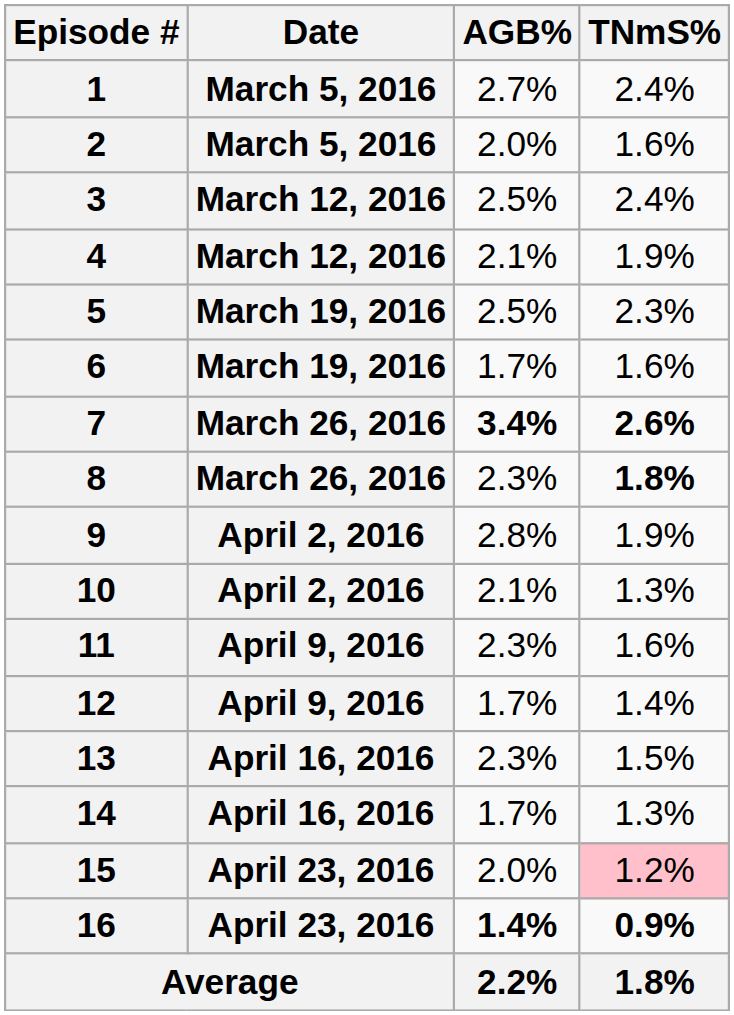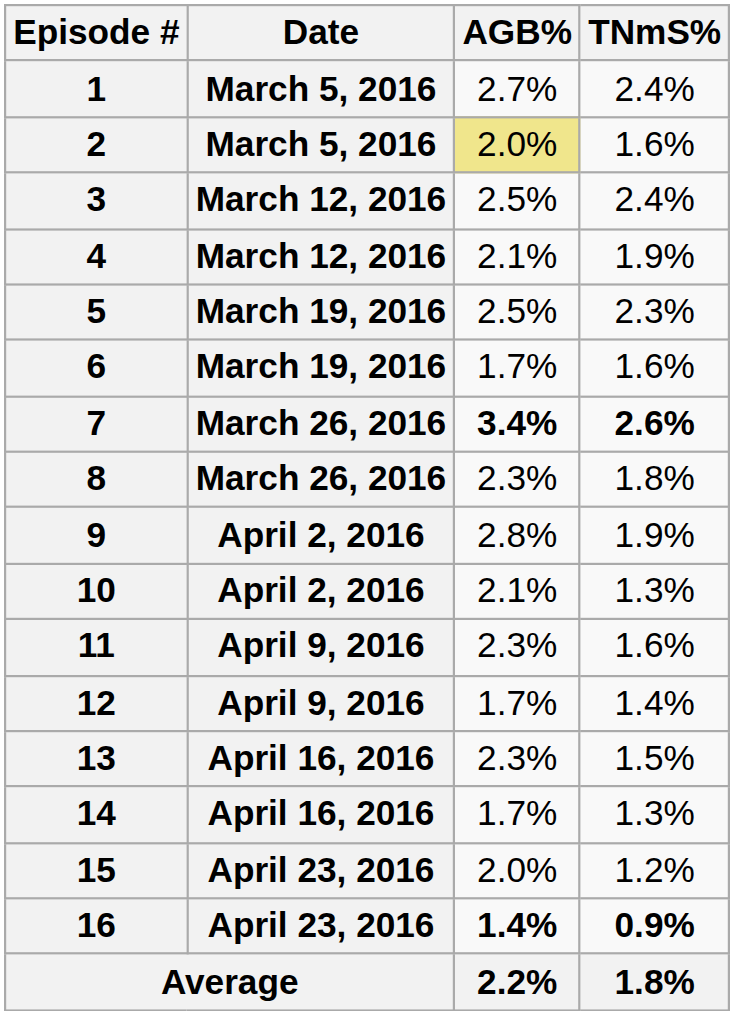(517, 144) no background -> (517, 144) khaki background
(655, 479) bold -> (655, 479) normal
(655, 869) pink background -> (655, 869) no background
